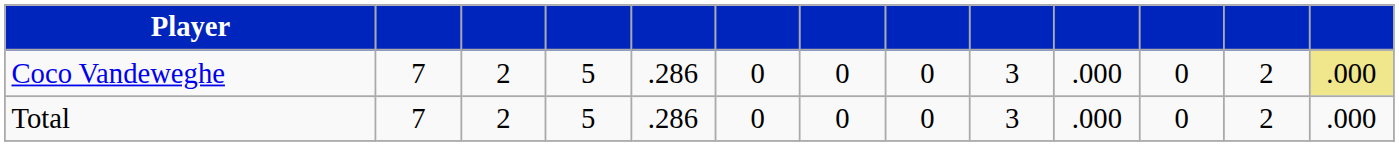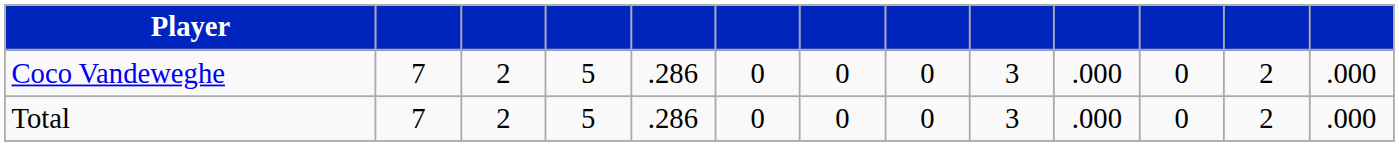(1351, 72) khaki background -> (1351, 72) no background
